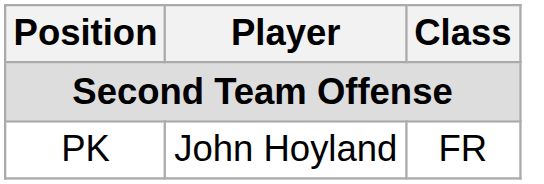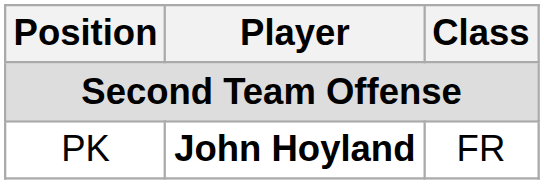(286, 149) normal -> (295, 149) bold
